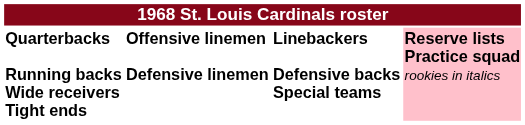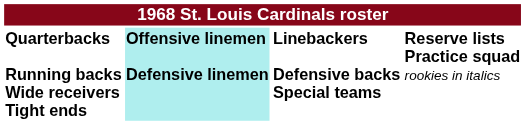(197, 56) no background -> (197, 56) paleturquoise background
(462, 56) pink background -> (462, 56) no background
